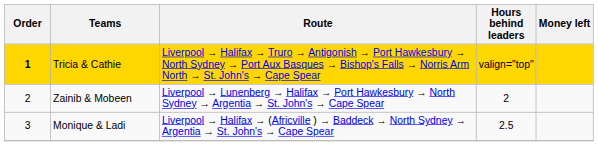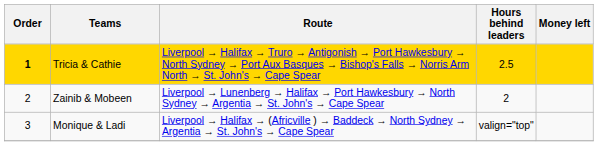(506, 64) valign="top" -> (506, 64) 2.5
(506, 126) 2.5 -> (506, 126) valign="top"
